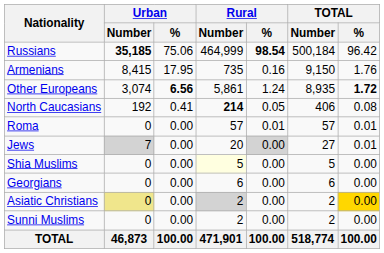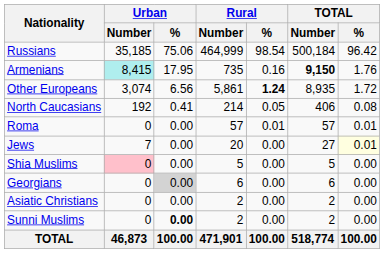(133, 51) bold -> (133, 51) normal
(270, 51) bold -> (270, 51) normal
(137, 70) no background -> (137, 70) paleturquoise background
(320, 70) normal -> (320, 70) bold
(182, 88) bold -> (182, 88) normal
(273, 88) normal -> (273, 88) bold
(365, 88) bold -> (365, 88) normal
(233, 107) bold -> (233, 107) normal
(148, 145) lightgrey background -> (148, 145) no background
(273, 145) lightgrey background -> (273, 145) no background
(365, 145) no background -> (365, 145) lightyellow background
(148, 164) no background -> (148, 164) pink background
(240, 164) lightyellow background -> (240, 164) no background
(182, 182) no background -> (182, 182) lightgrey background
(148, 201) khaki background -> (148, 201) no background
(240, 201) lightgrey background -> (240, 201) no background
(365, 201) gold background -> (365, 201) no background
(182, 220) normal -> (182, 220) bold
